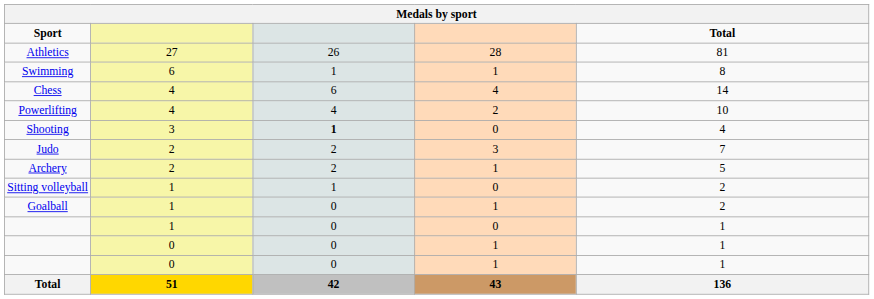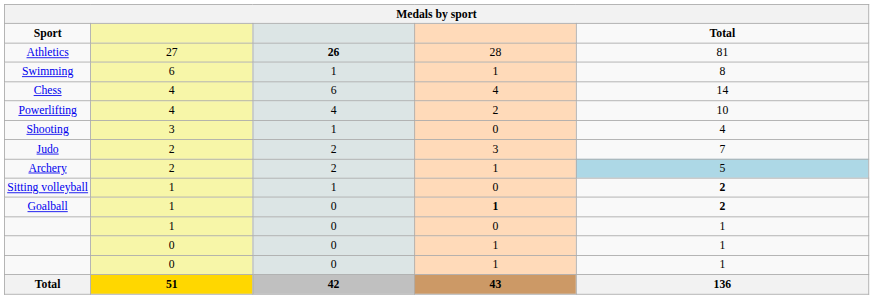(334, 52) normal -> (334, 52) bold
(334, 129) bold -> (334, 129) normal
(722, 168) no background -> (722, 168) lightblue background
(722, 187) normal -> (722, 187) bold
(495, 206) normal -> (495, 206) bold
(722, 206) normal -> (722, 206) bold
